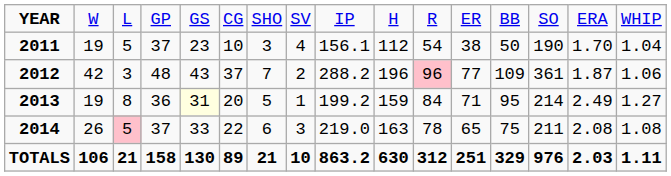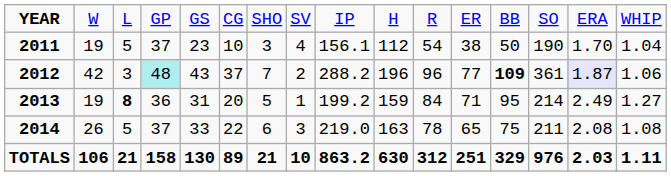(161, 74) no background -> (161, 74) paleturquoise background
(432, 74) pink background -> (432, 74) no background
(510, 74) normal -> (510, 74) bold
(592, 74) no background -> (592, 74) lavender background
(127, 102) normal -> (127, 102) bold
(200, 102) lightyellow background -> (200, 102) no background
(127, 130) pink background -> (127, 130) no background
